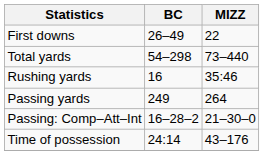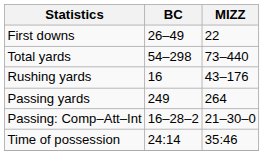(221, 77) 35:46 -> (227, 77) 43–176
(227, 139) 43–176 -> (221, 139) 35:46
